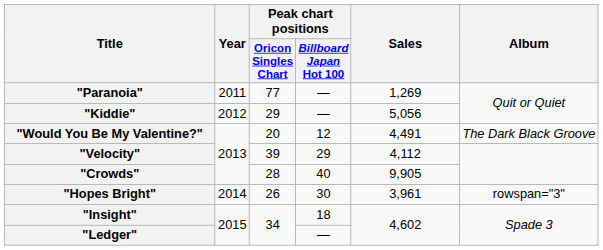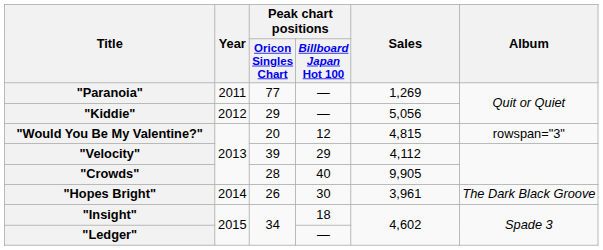(405, 133) 4,491 -> (405, 133) 4,815
(529, 133) The Dark Black Groove -> (529, 133) rowspan="3"
(529, 194) rowspan="3" -> (529, 194) The Dark Black Groove
